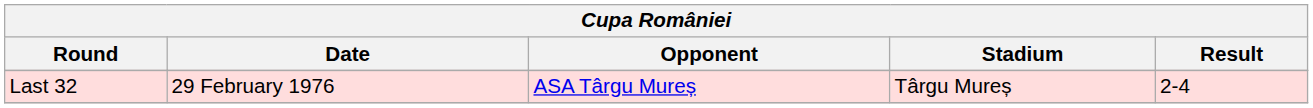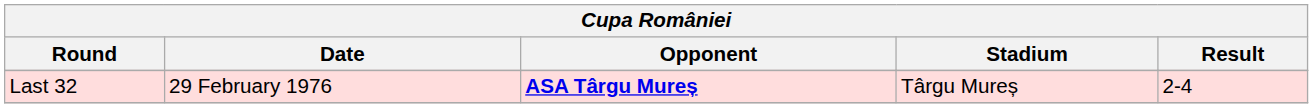(615, 86) normal -> (611, 86) bold
